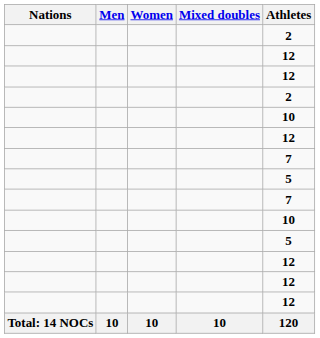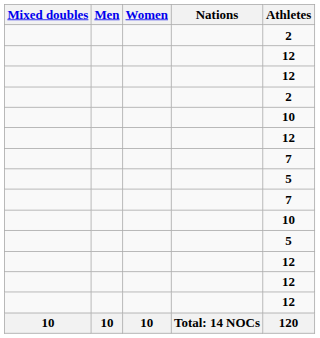columns swapped: (50, 14) <-> (219, 14)
